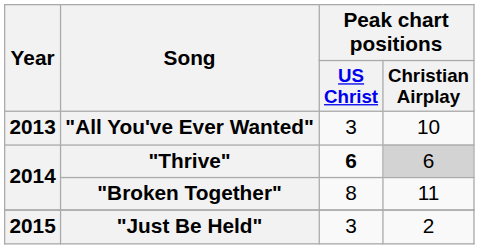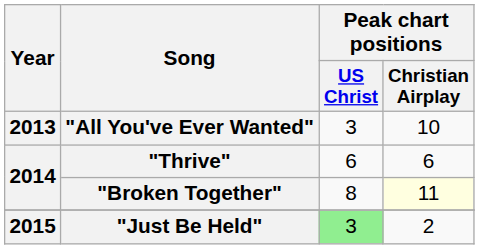(351, 160) bold -> (351, 160) normal
(428, 160) lightgrey background -> (428, 160) no background
(428, 193) no background -> (428, 193) lightyellow background
(351, 226) no background -> (351, 226) lightgreen background
